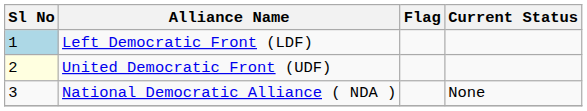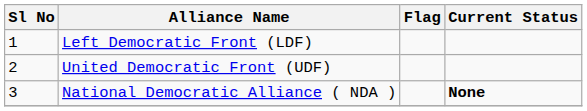(13, 42) lightblue background -> (13, 42) no background
(13, 68) lightyellow background -> (13, 68) no background
(467, 93) normal -> (467, 93) bold
